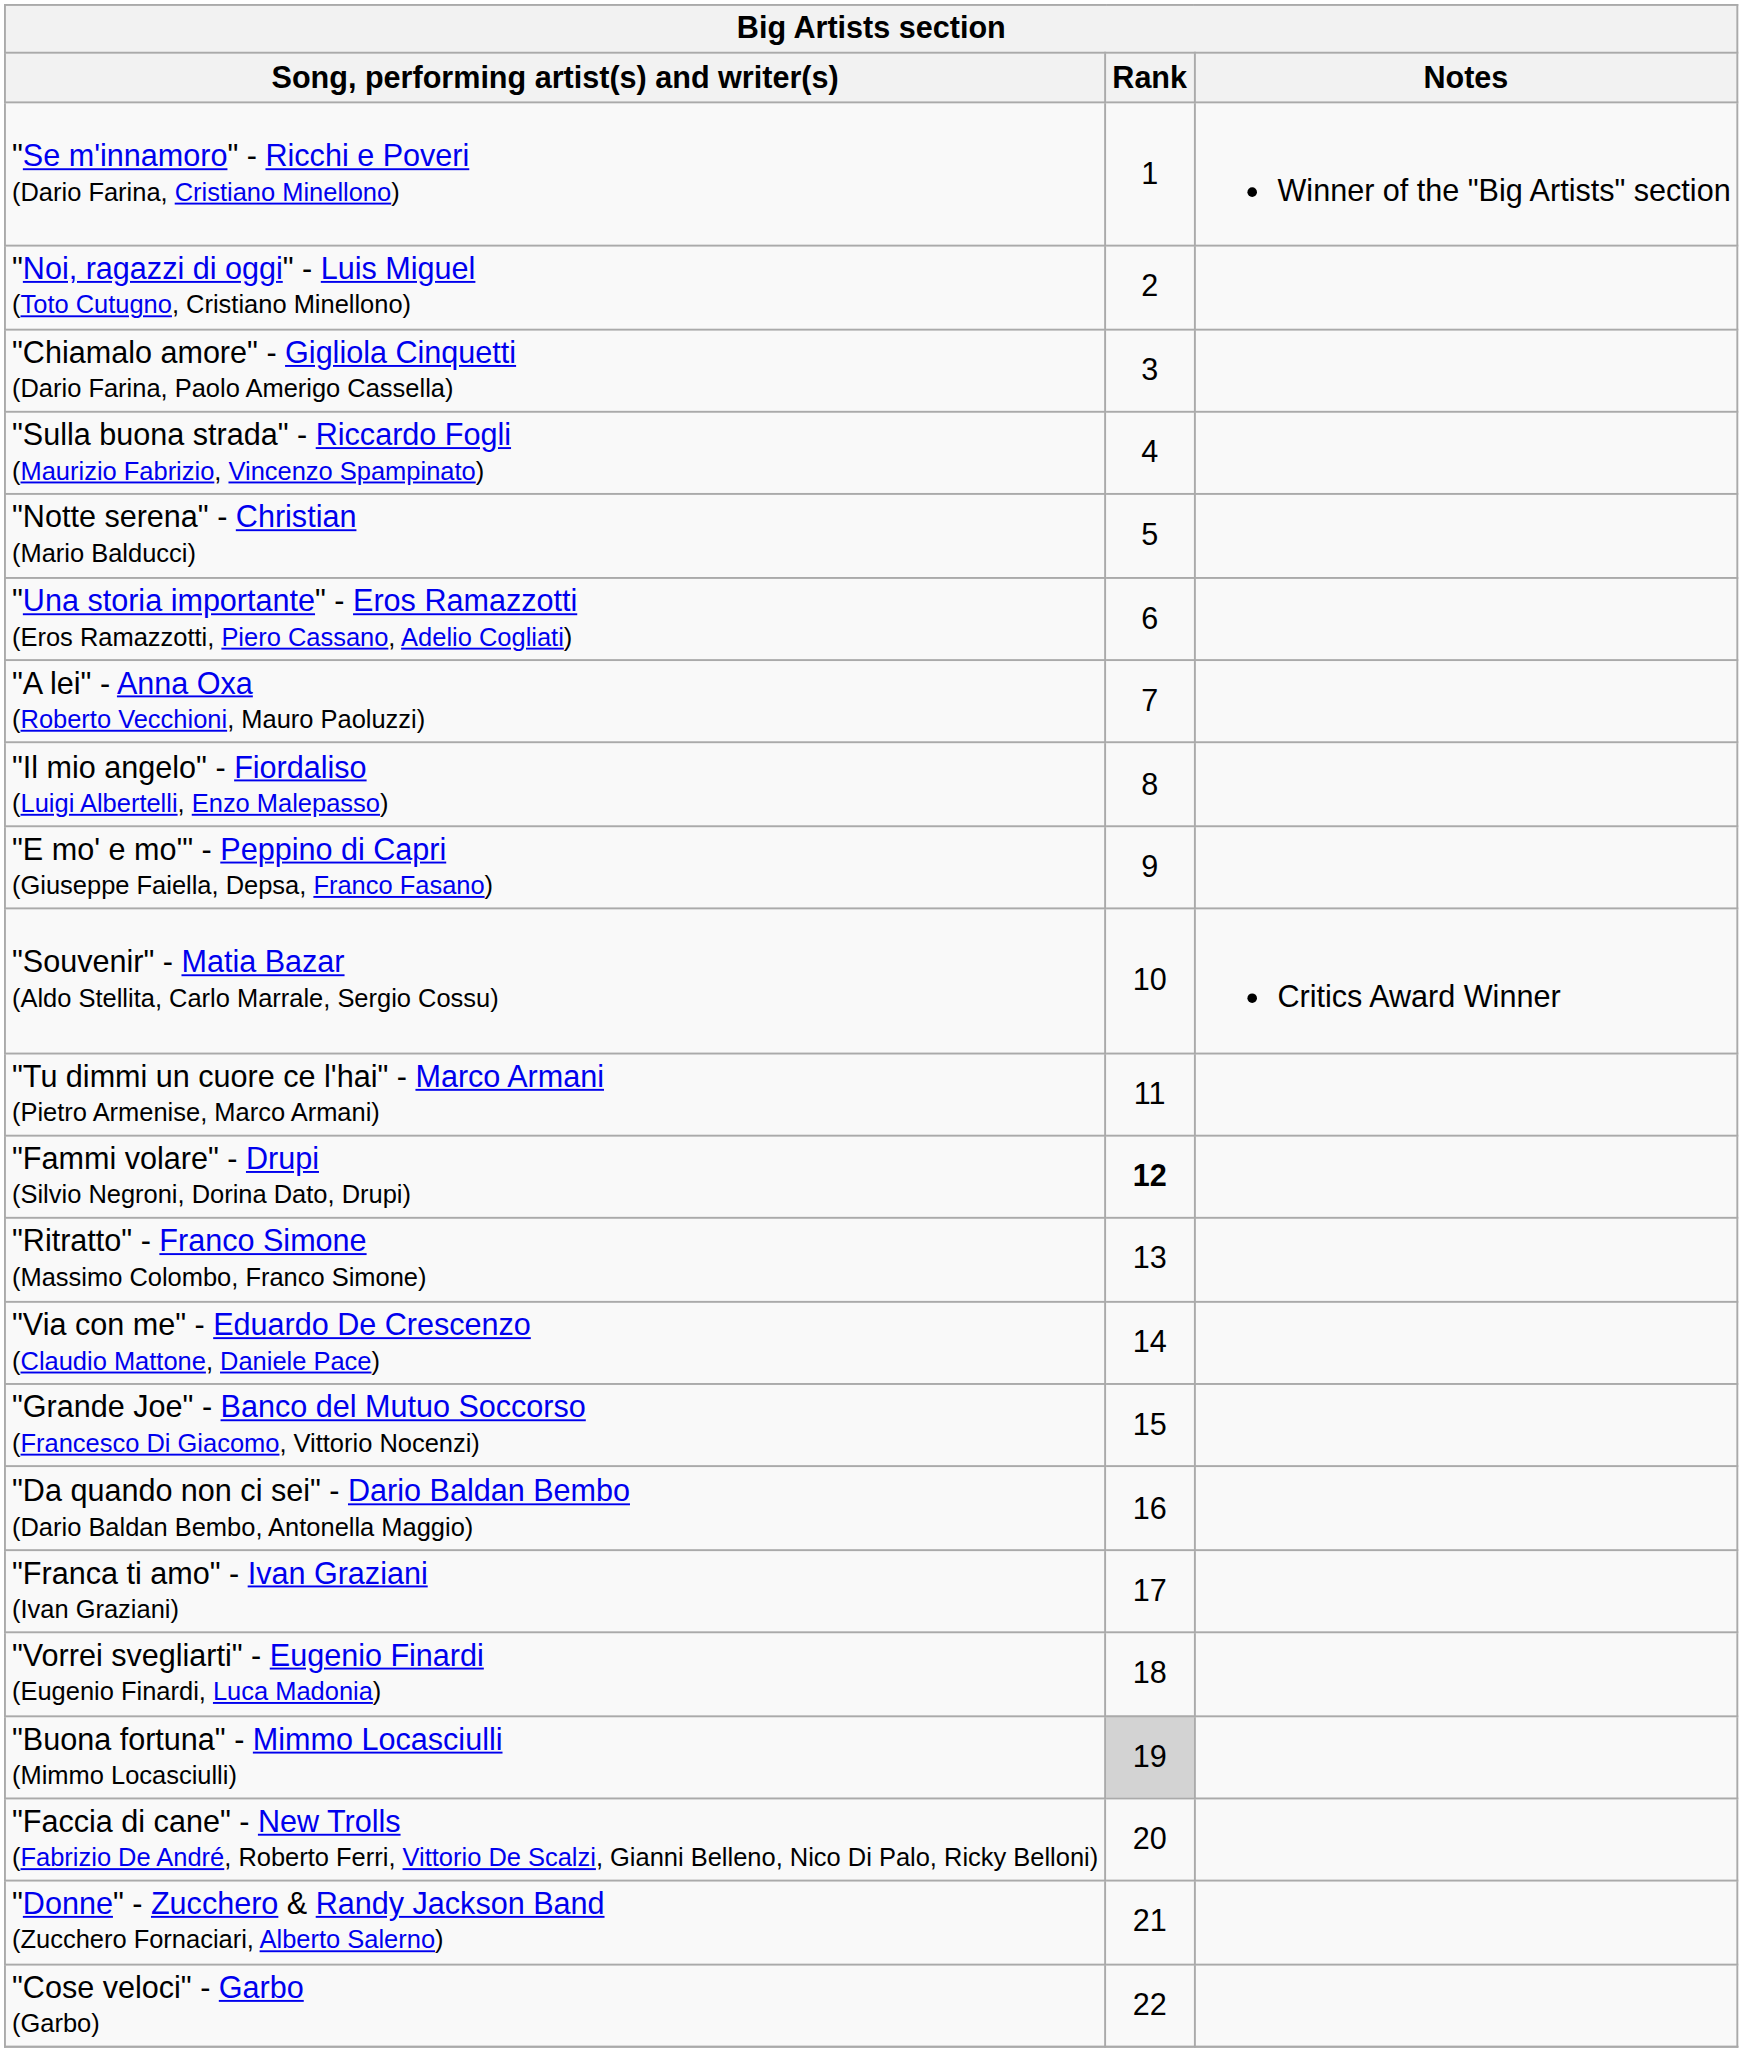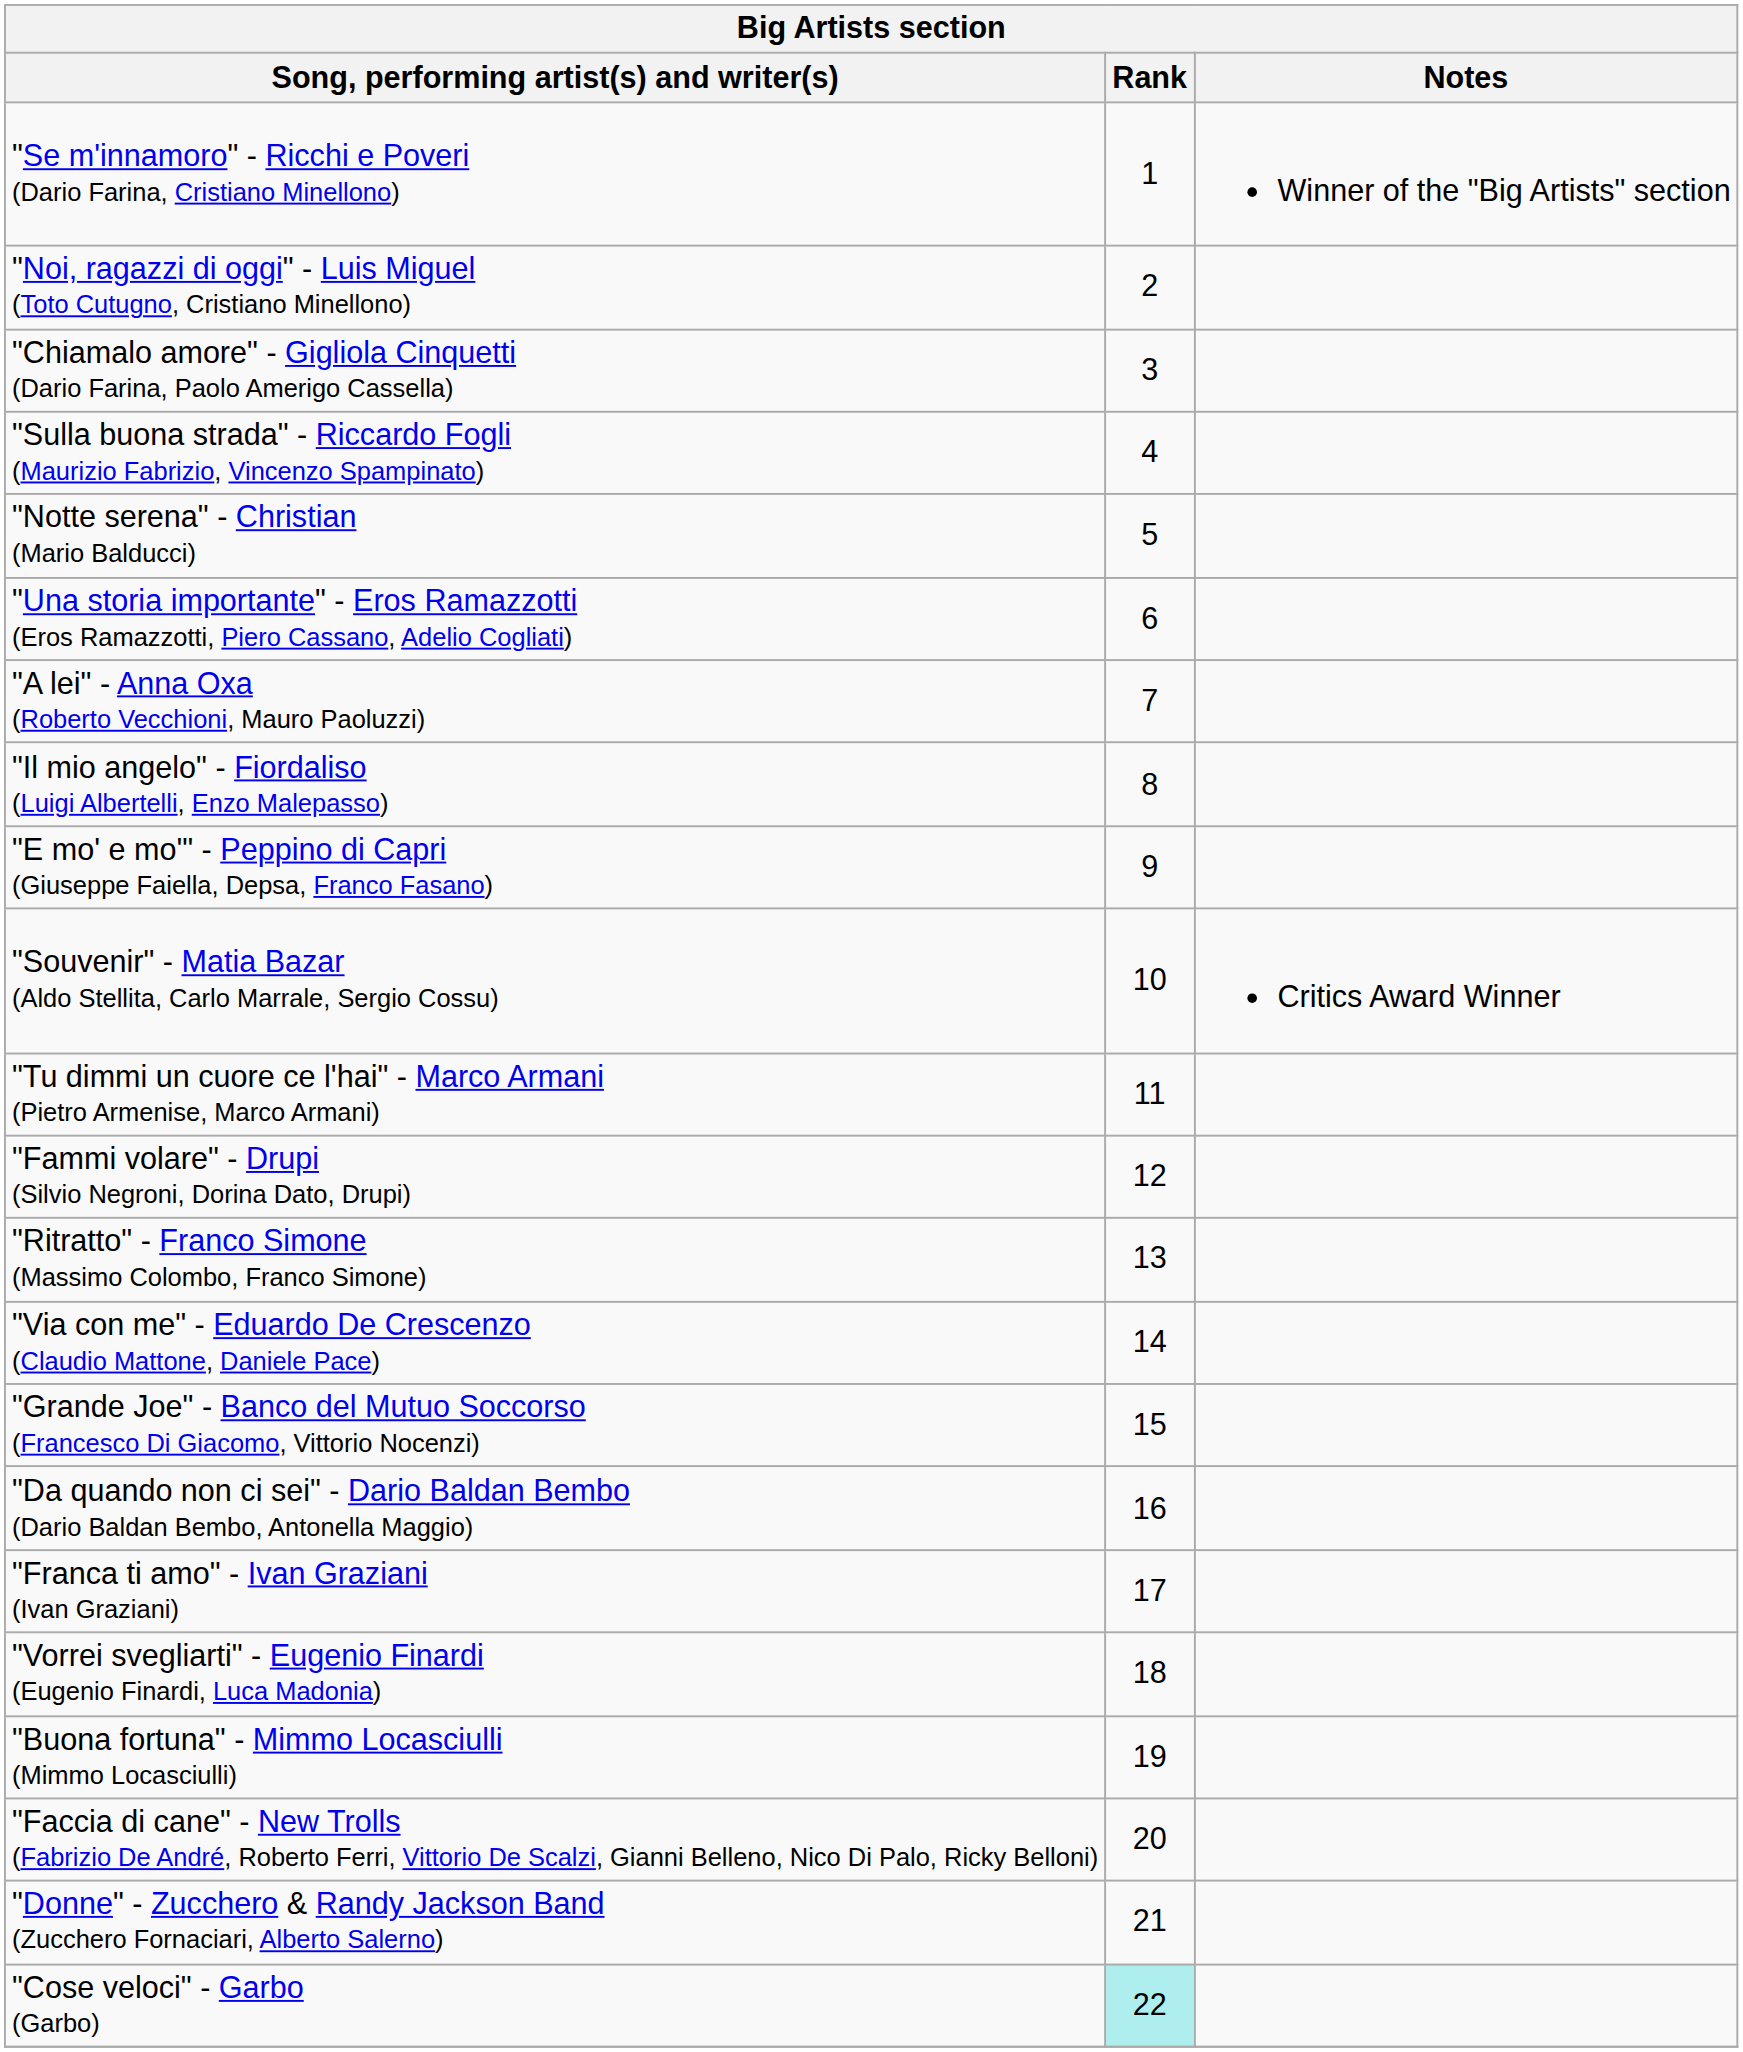(1150, 1176) bold -> (1150, 1176) normal
(1150, 1756) lightgrey background -> (1150, 1756) no background
(1150, 2004) no background -> (1150, 2004) paleturquoise background
